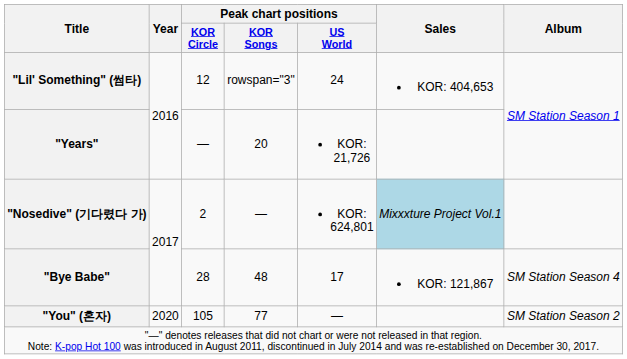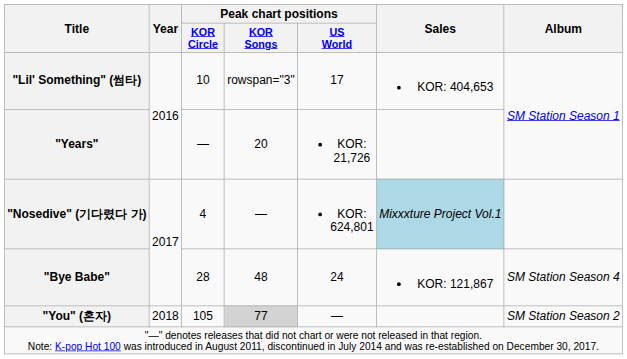(203, 80) 12 -> (203, 80) 10
(337, 80) 24 -> (337, 80) 17
(203, 214) 2 -> (203, 214) 4
(337, 277) 17 -> (337, 277) 24
(165, 316) 2020 -> (165, 316) 2018
(261, 316) no background -> (261, 316) lightgrey background
